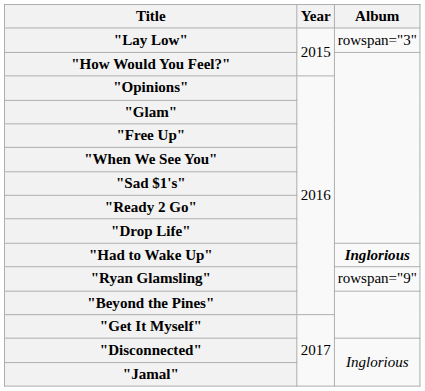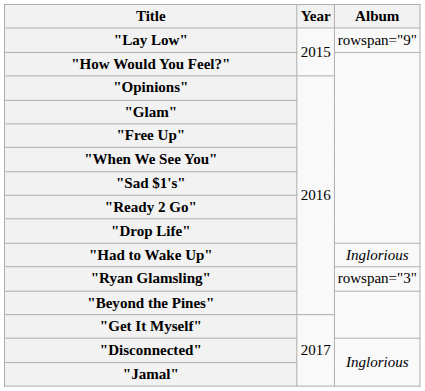(377, 40) rowspan="3" -> (377, 40) rowspan="9"
(377, 254) bold -> (377, 254) normal
(377, 278) rowspan="9" -> (377, 278) rowspan="3"
